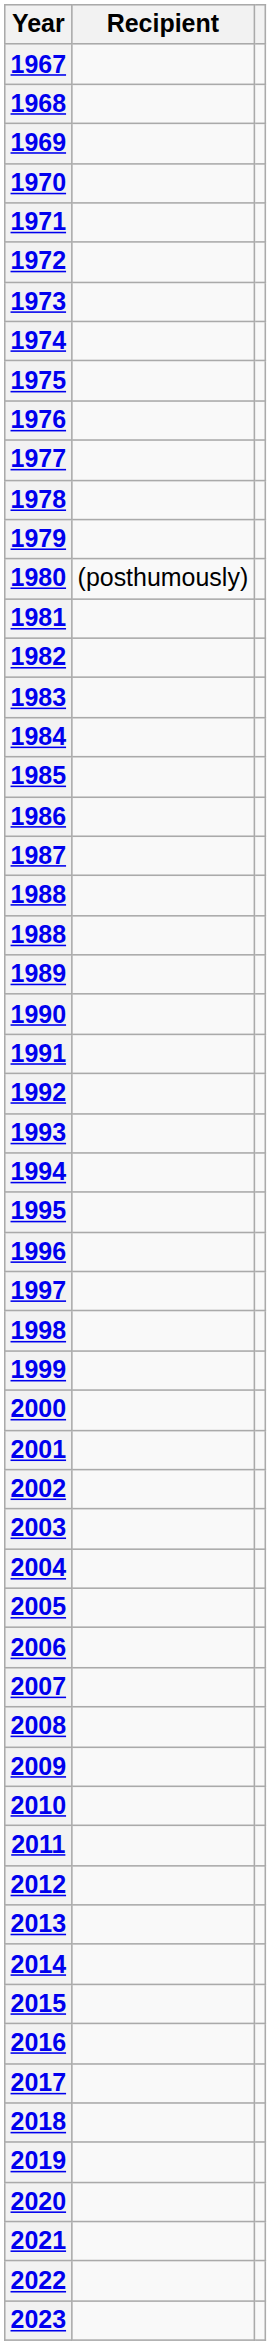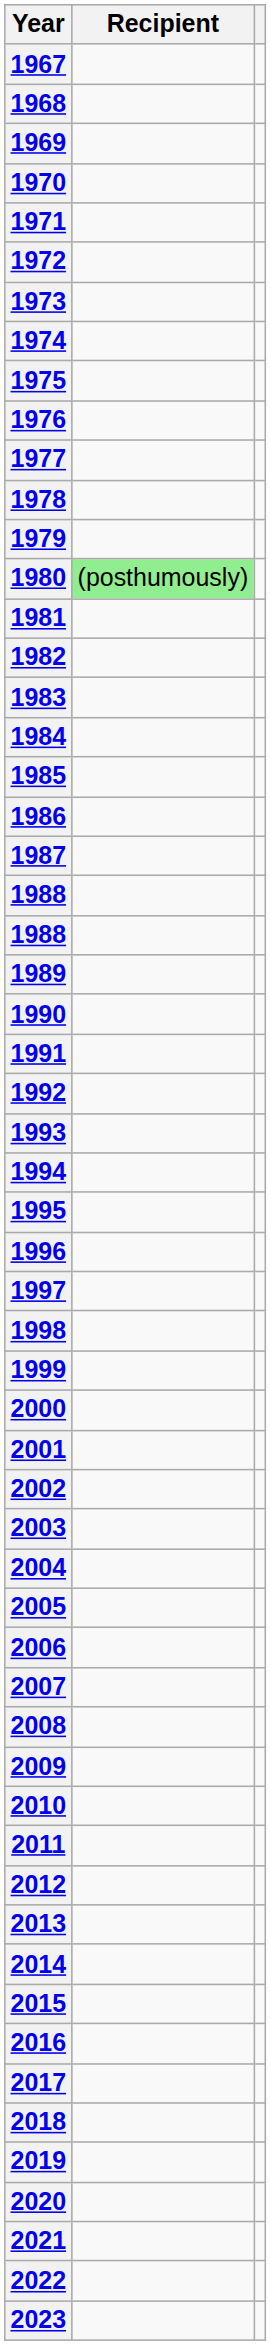(163, 578) no background -> (163, 578) lightgreen background
